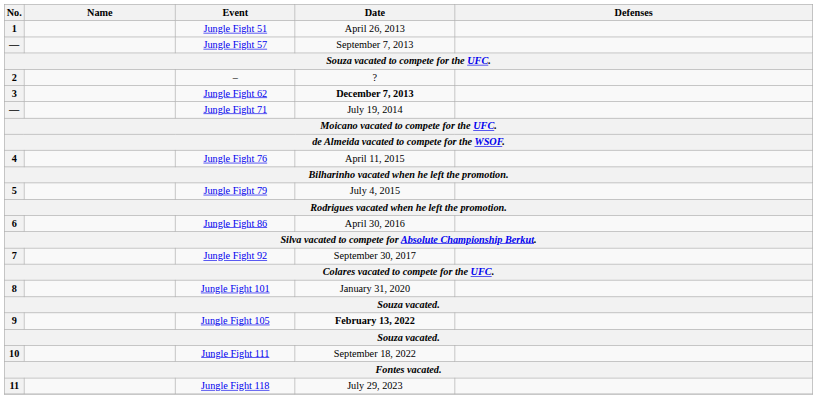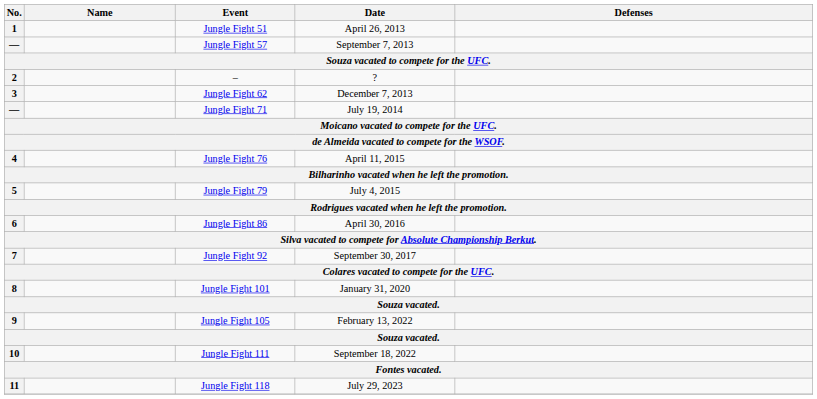(375, 93) bold -> (375, 93) normal
(375, 321) bold -> (375, 321) normal
